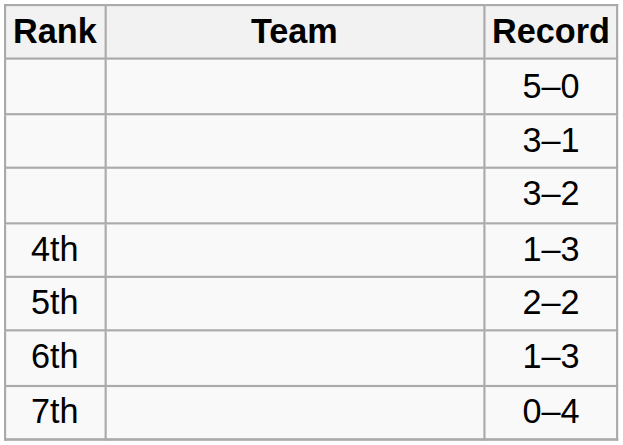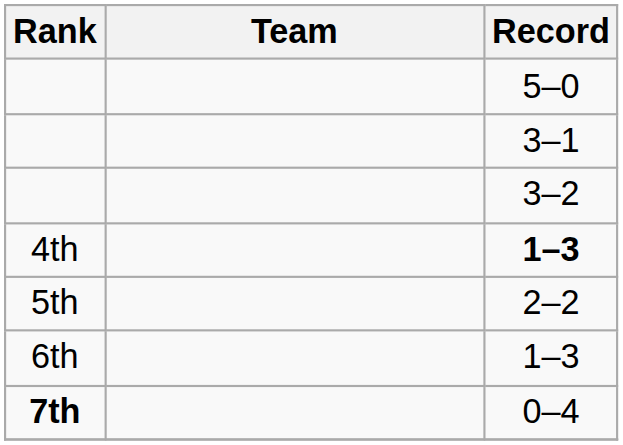(551, 248) normal -> (551, 248) bold
(55, 411) normal -> (55, 411) bold
